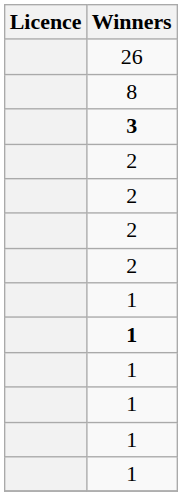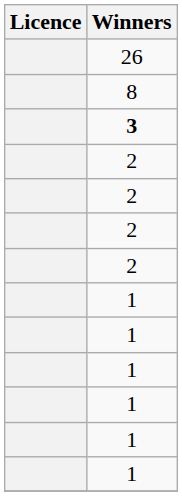(132, 334) bold -> (132, 334) normal
